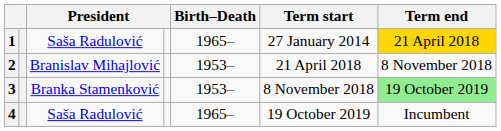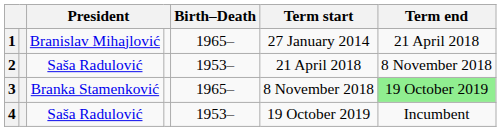(95, 41) Saša Radulović -> (95, 41) Branislav Mihajlović
(437, 41) gold background -> (437, 41) no background
(95, 65) Branislav Mihajlović -> (95, 65) Saša Radulović
(215, 89) 1953– -> (215, 89) 1965–
(215, 114) 1965– -> (215, 114) 1953–
